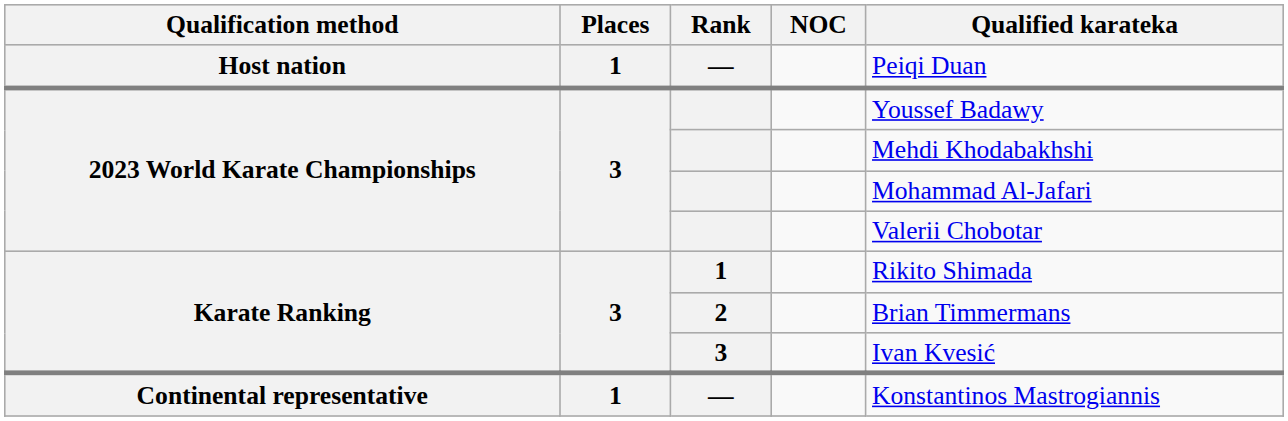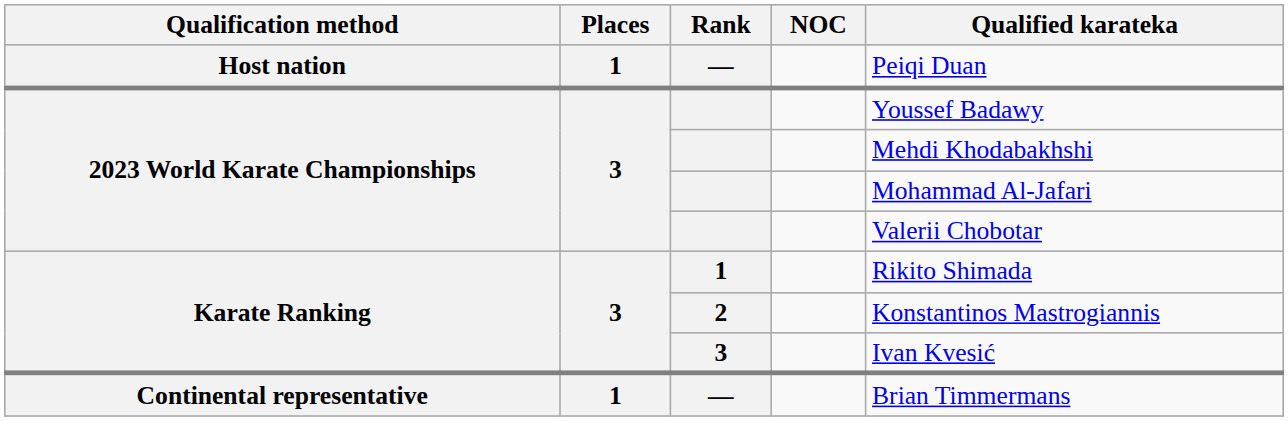(971, 312) Brian Timmermans -> (1016, 312) Konstantinos Mastrogiannis
(1016, 394) Konstantinos Mastrogiannis -> (971, 394) Brian Timmermans
